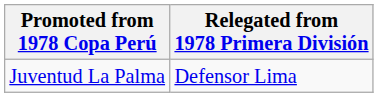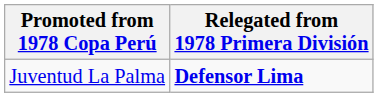(236, 75) normal -> (239, 75) bold
